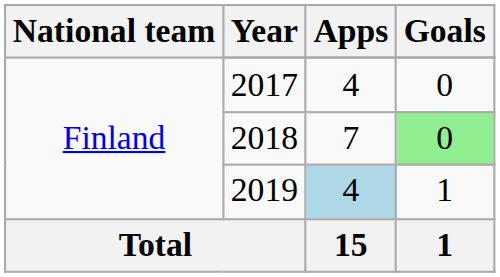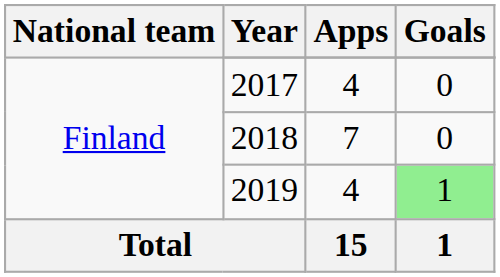(445, 137) lightgreen background -> (445, 137) no background
(351, 191) lightblue background -> (351, 191) no background
(445, 191) no background -> (445, 191) lightgreen background
